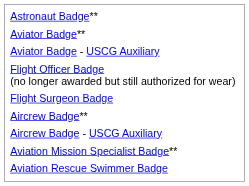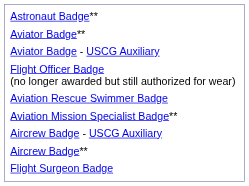(62, 98) Flight Surgeon Badge -> (89, 98) Aviation Rescue Swimmer Badge
(49, 116) Aircrew Badge** -> (94, 116) Aviation Mission Specialist Badge**
(94, 151) Aviation Mission Specialist Badge** -> (49, 151) Aircrew Badge**
(89, 168) Aviation Rescue Swimmer Badge -> (62, 168) Flight Surgeon Badge
